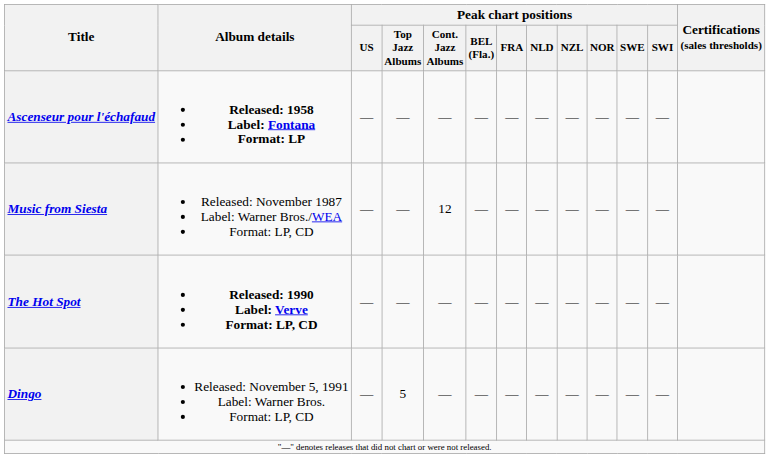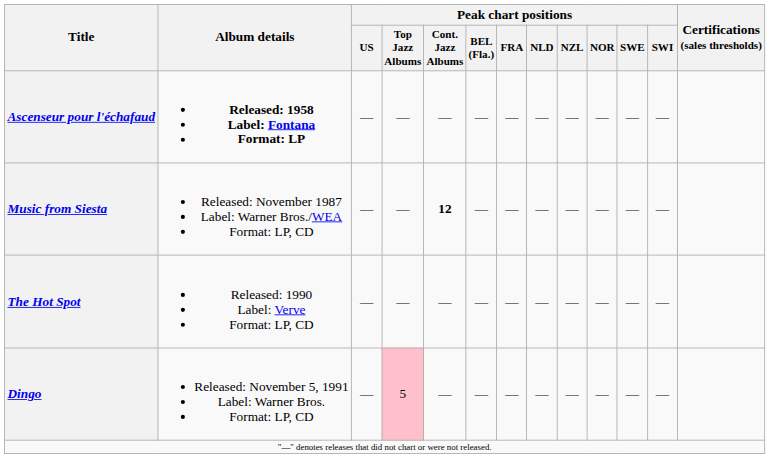(445, 209) normal -> (445, 209) bold
(255, 309) bold -> (255, 309) normal
(403, 394) no background -> (403, 394) pink background
